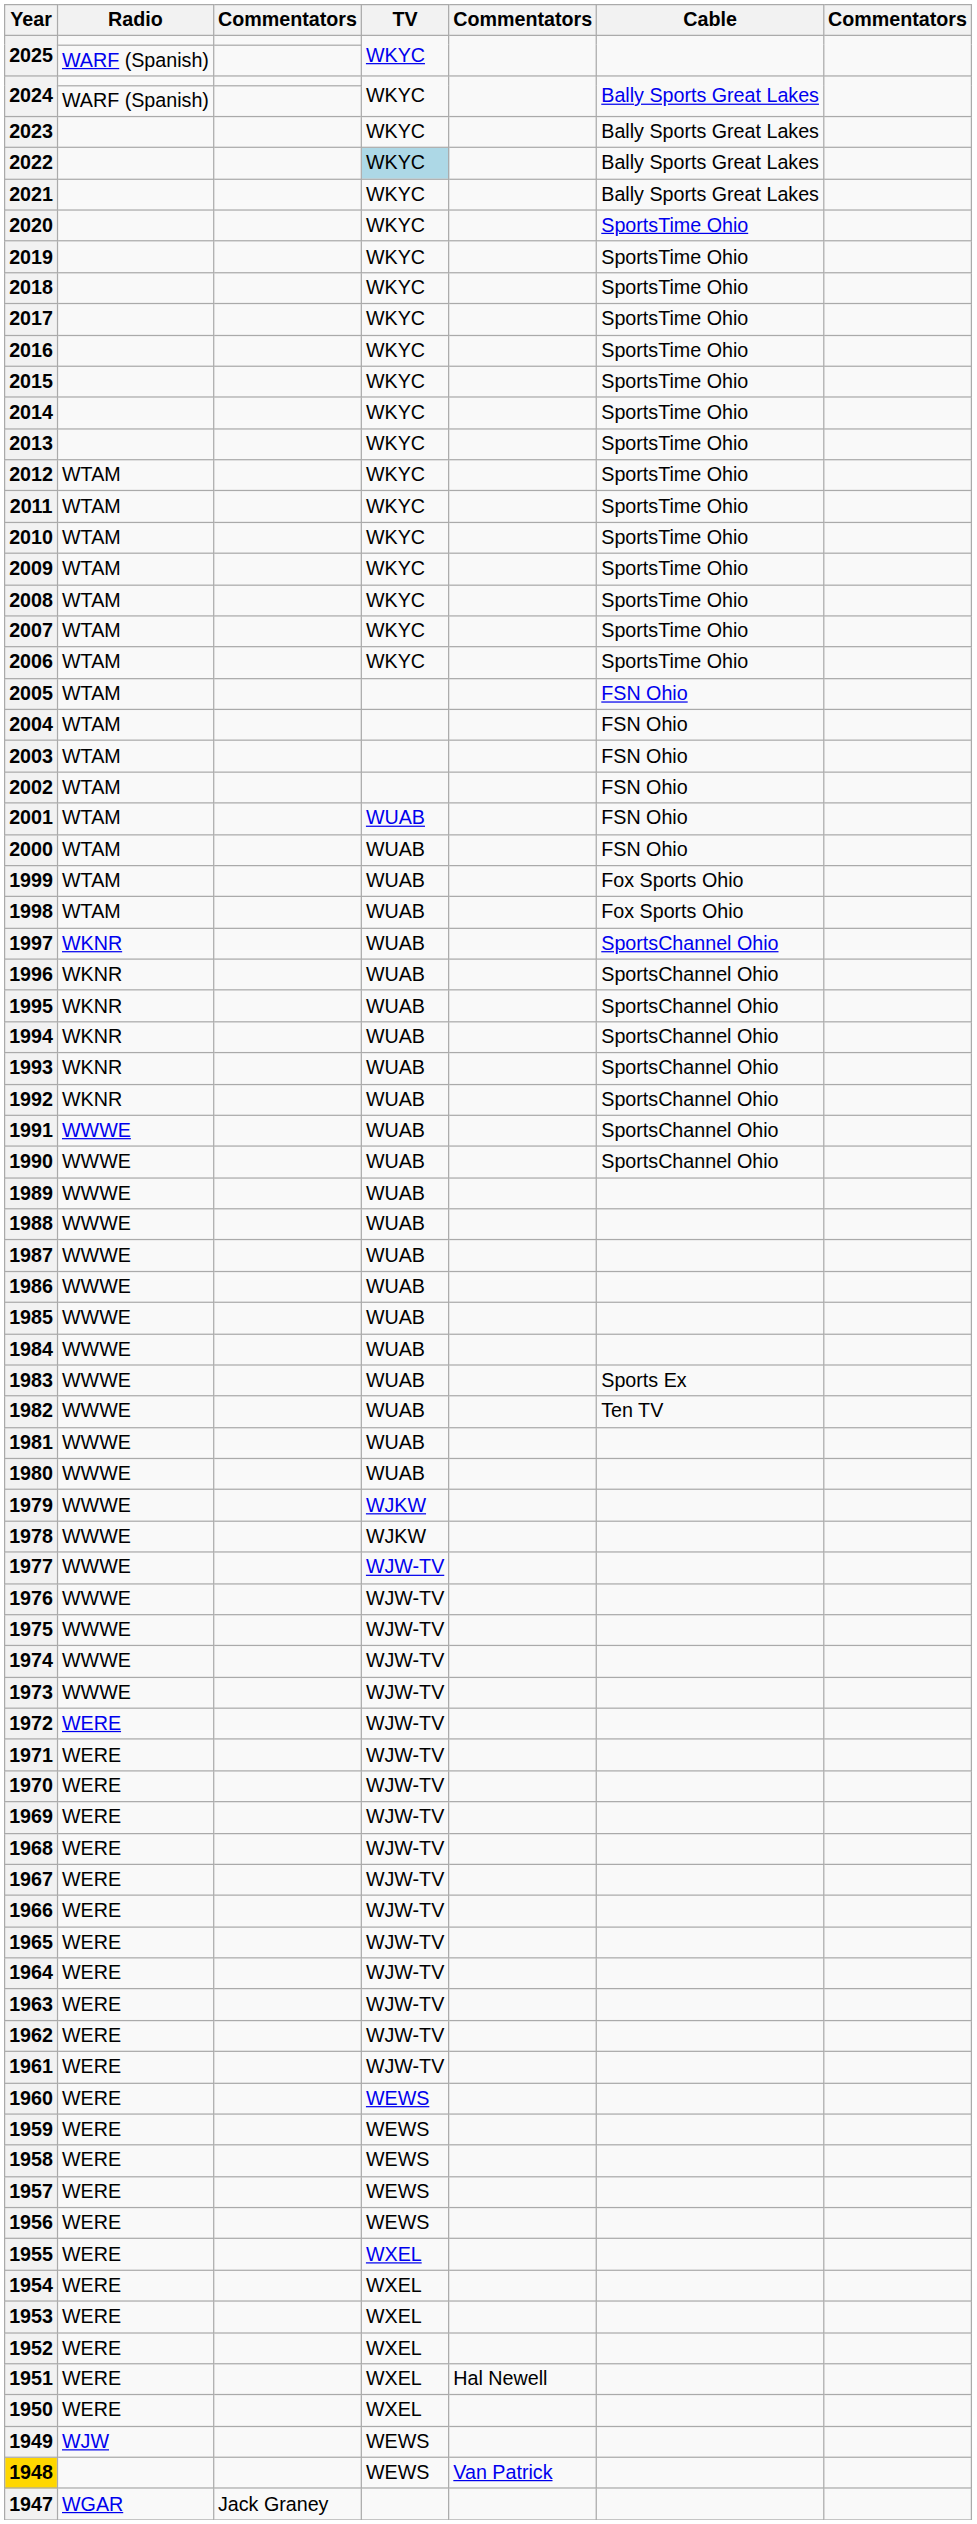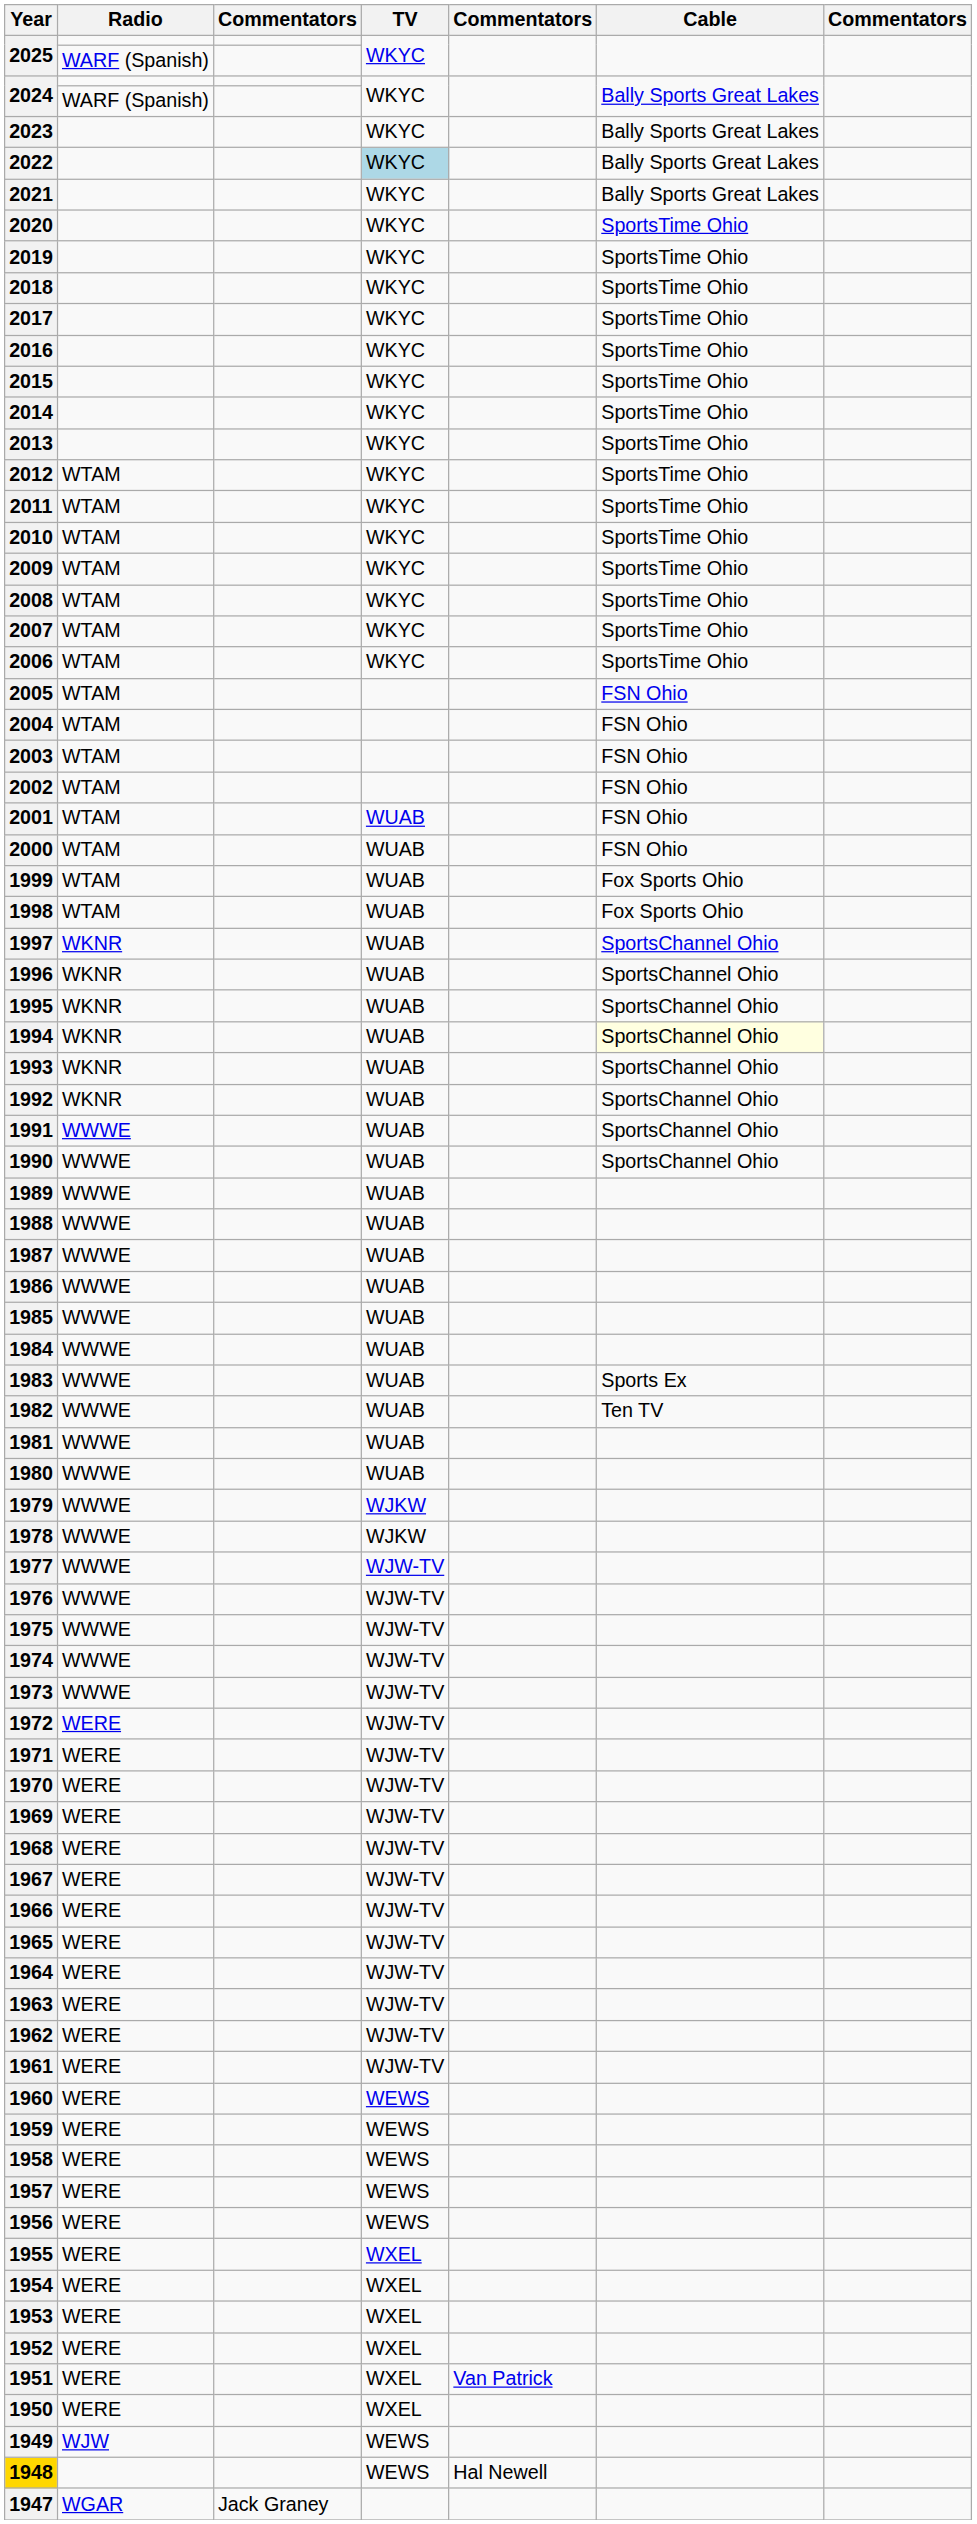(690, 1037) no background -> (690, 1037) lightyellow background
(500, 2379) Hal Newell -> (503, 2379) Van Patrick
(503, 2472) Van Patrick -> (500, 2472) Hal Newell
